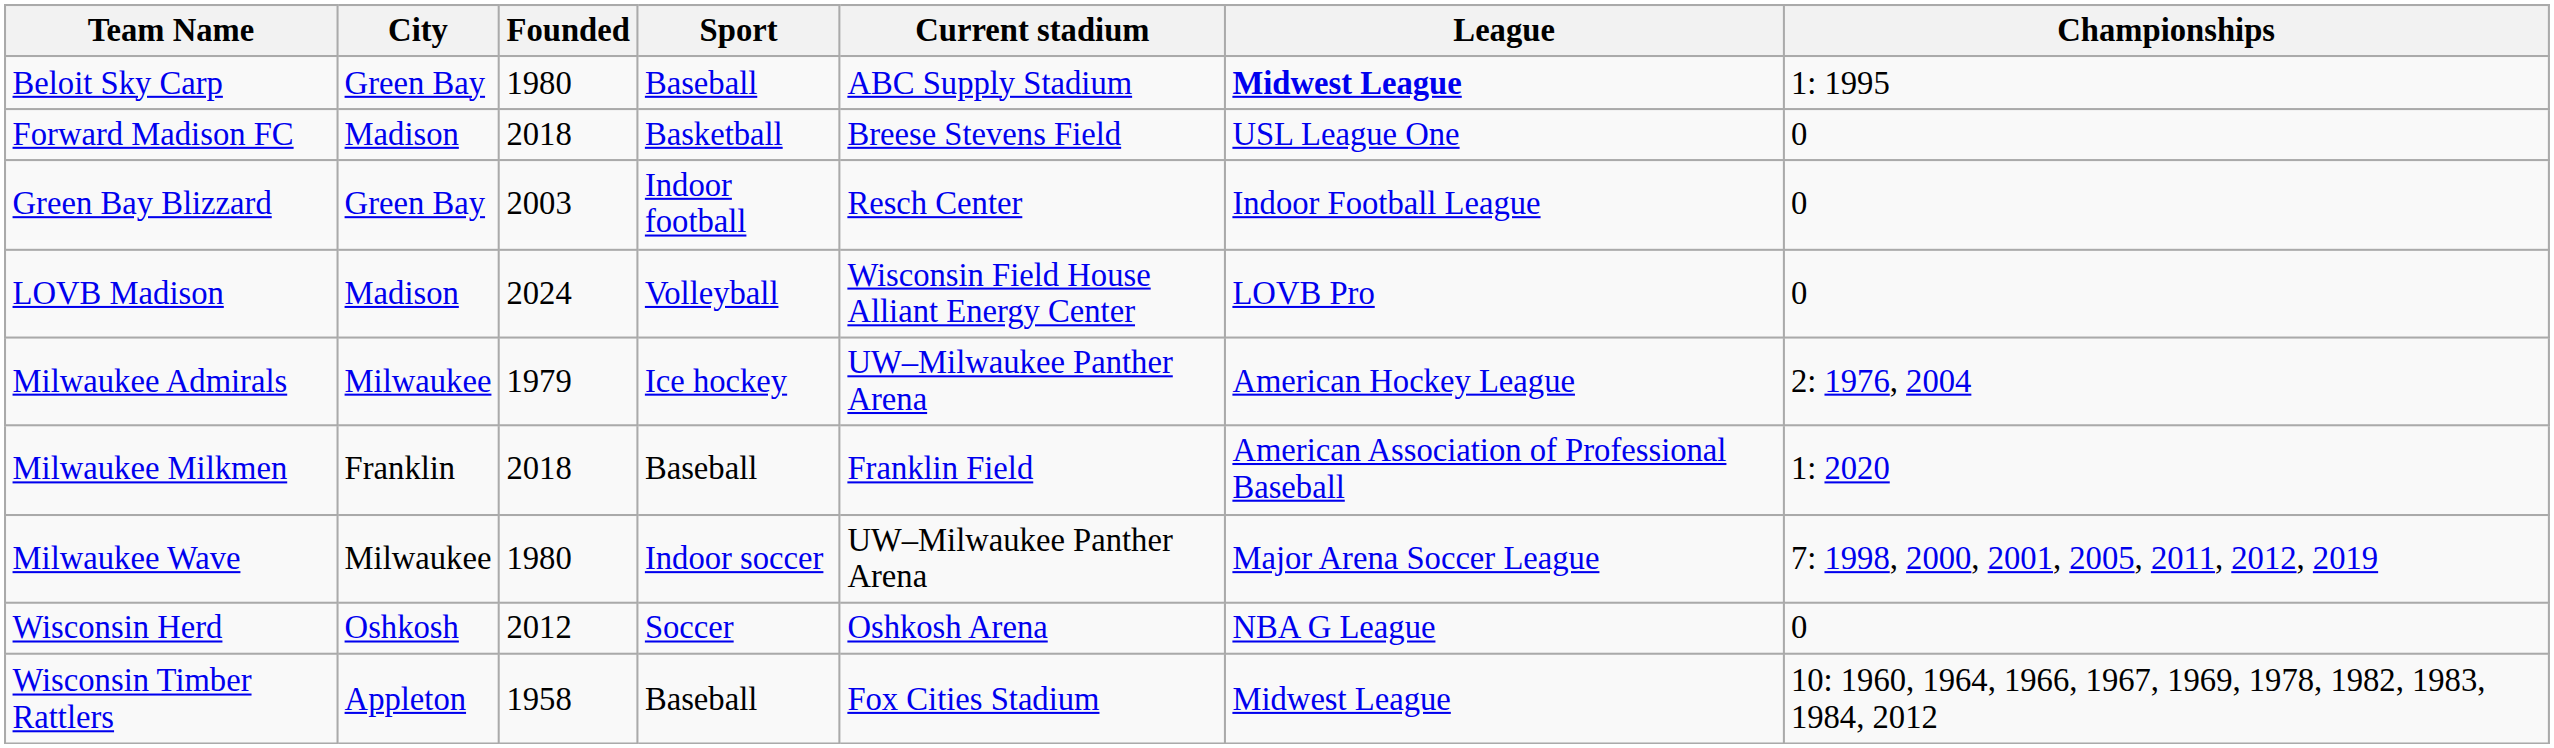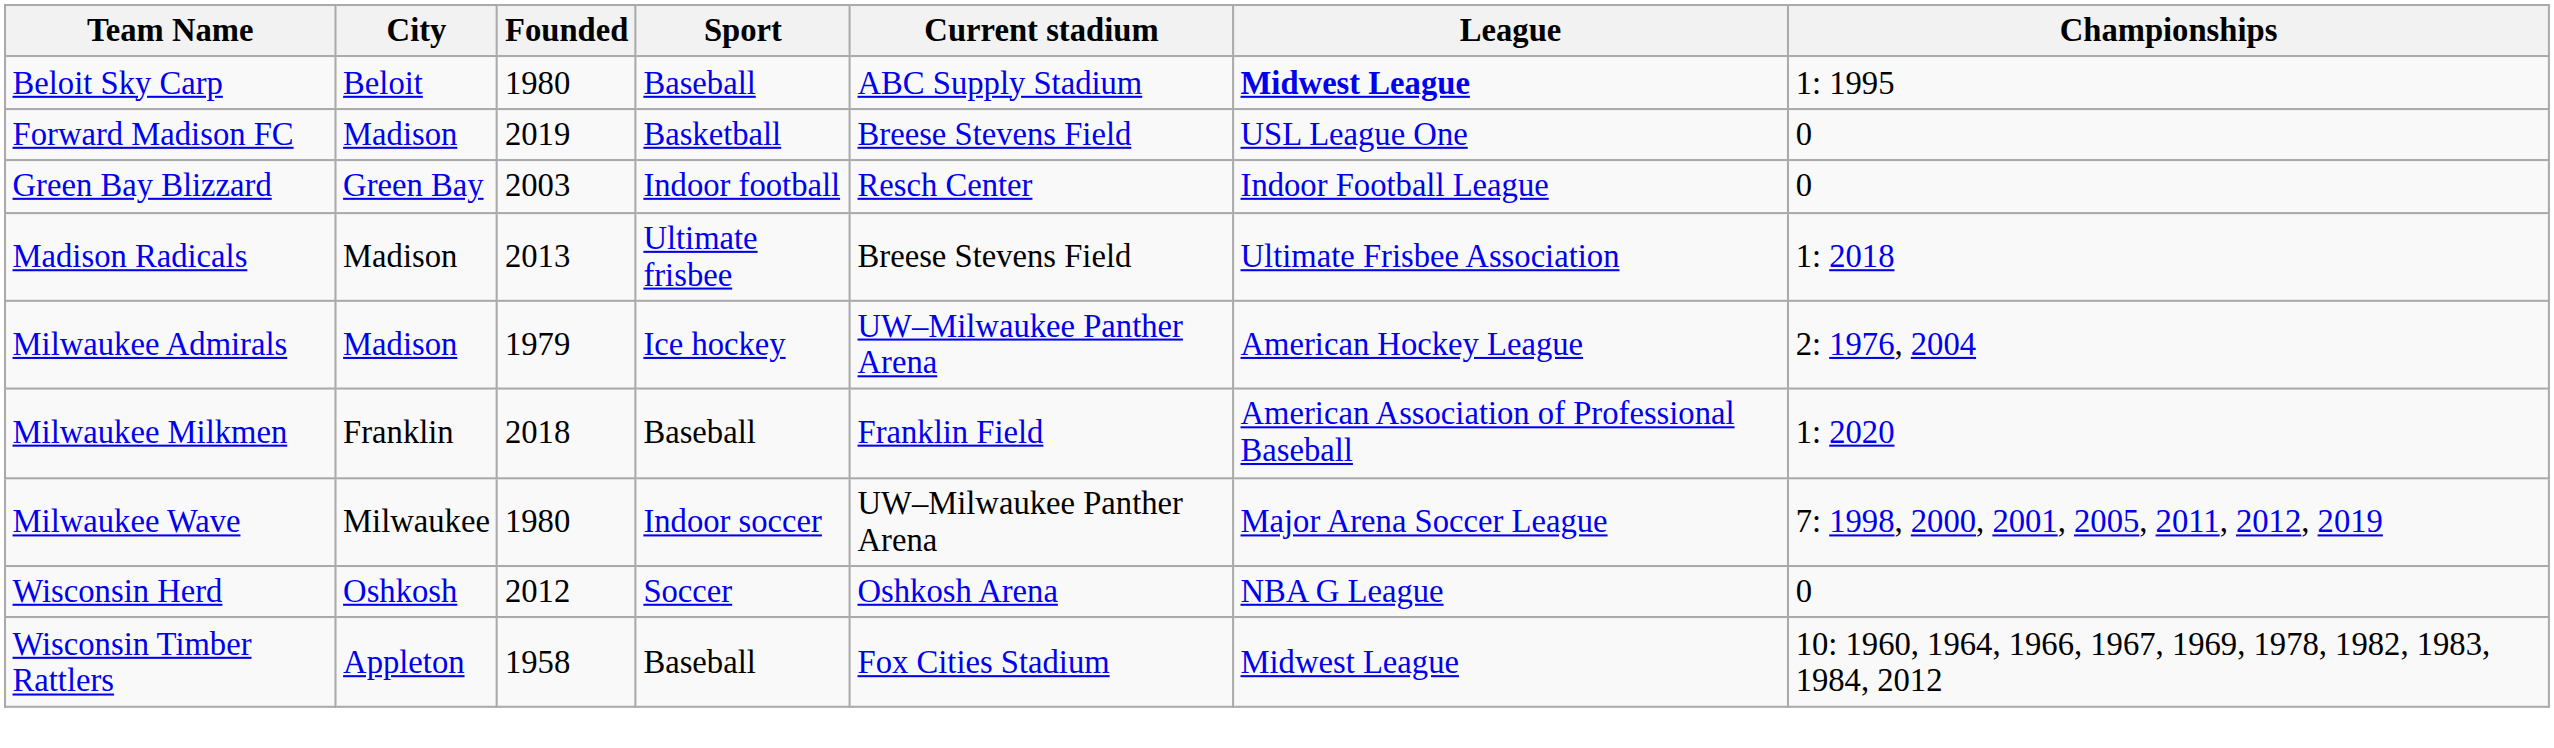(415, 82) Green Bay -> (383, 82) Beloit
(539, 133) 2018 -> (538, 133) 2019
- row: (118, 292)
+ row: (130, 255)
(418, 381) Milwaukee -> (400, 344) Madison
